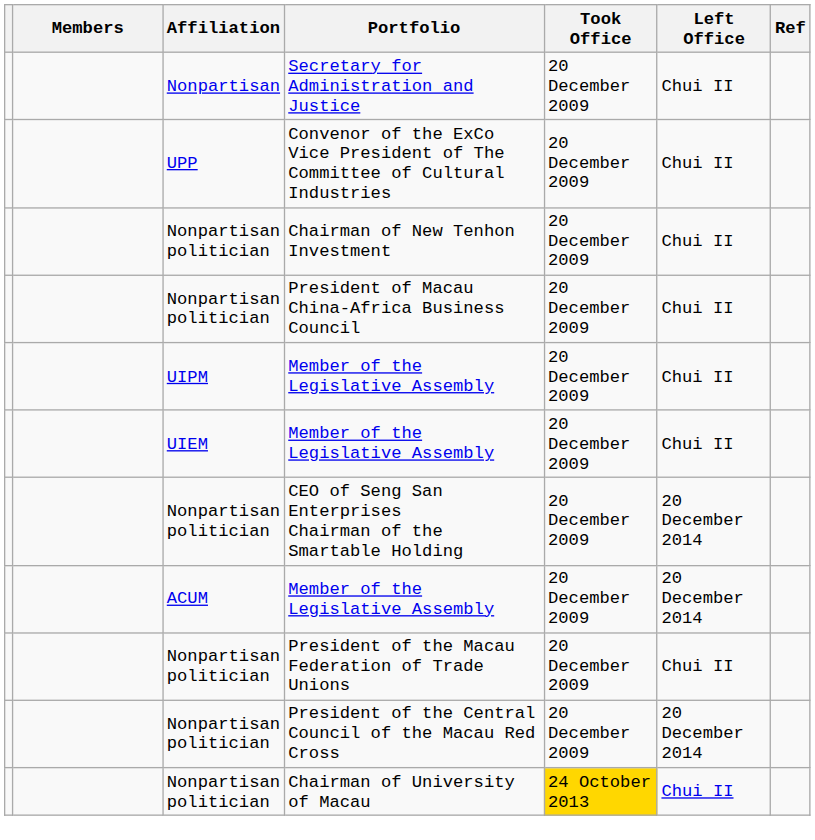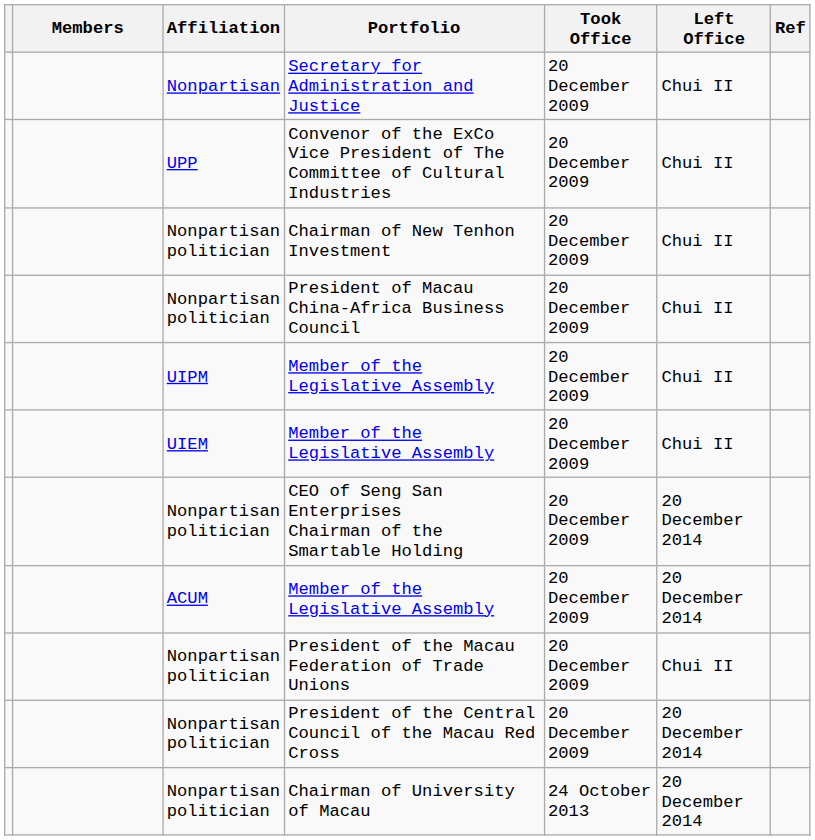(600, 792) gold background -> (600, 801) no background
(697, 792) Chui II -> (703, 801) 20 December 2014
